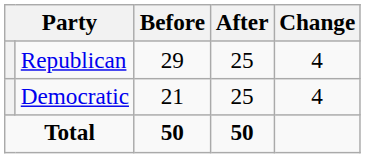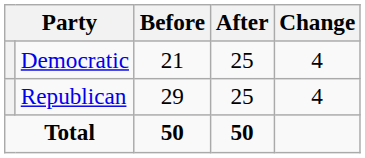rows swapped: (74, 59) <-> (75, 96)
